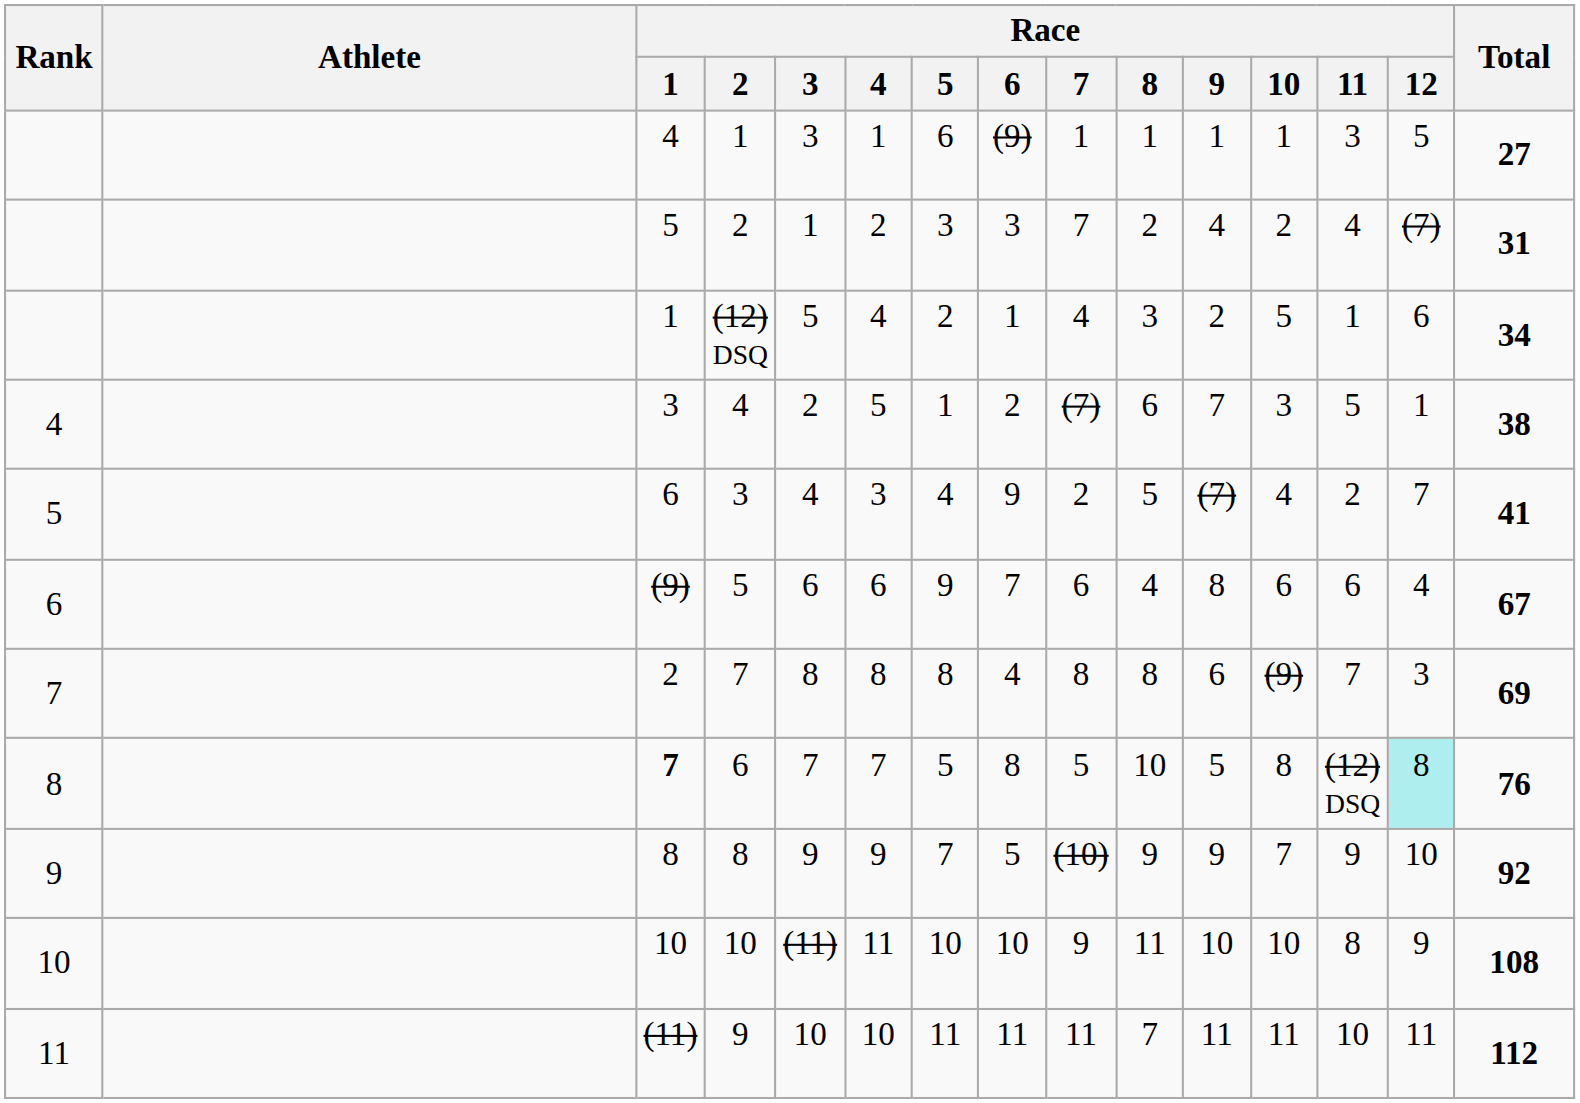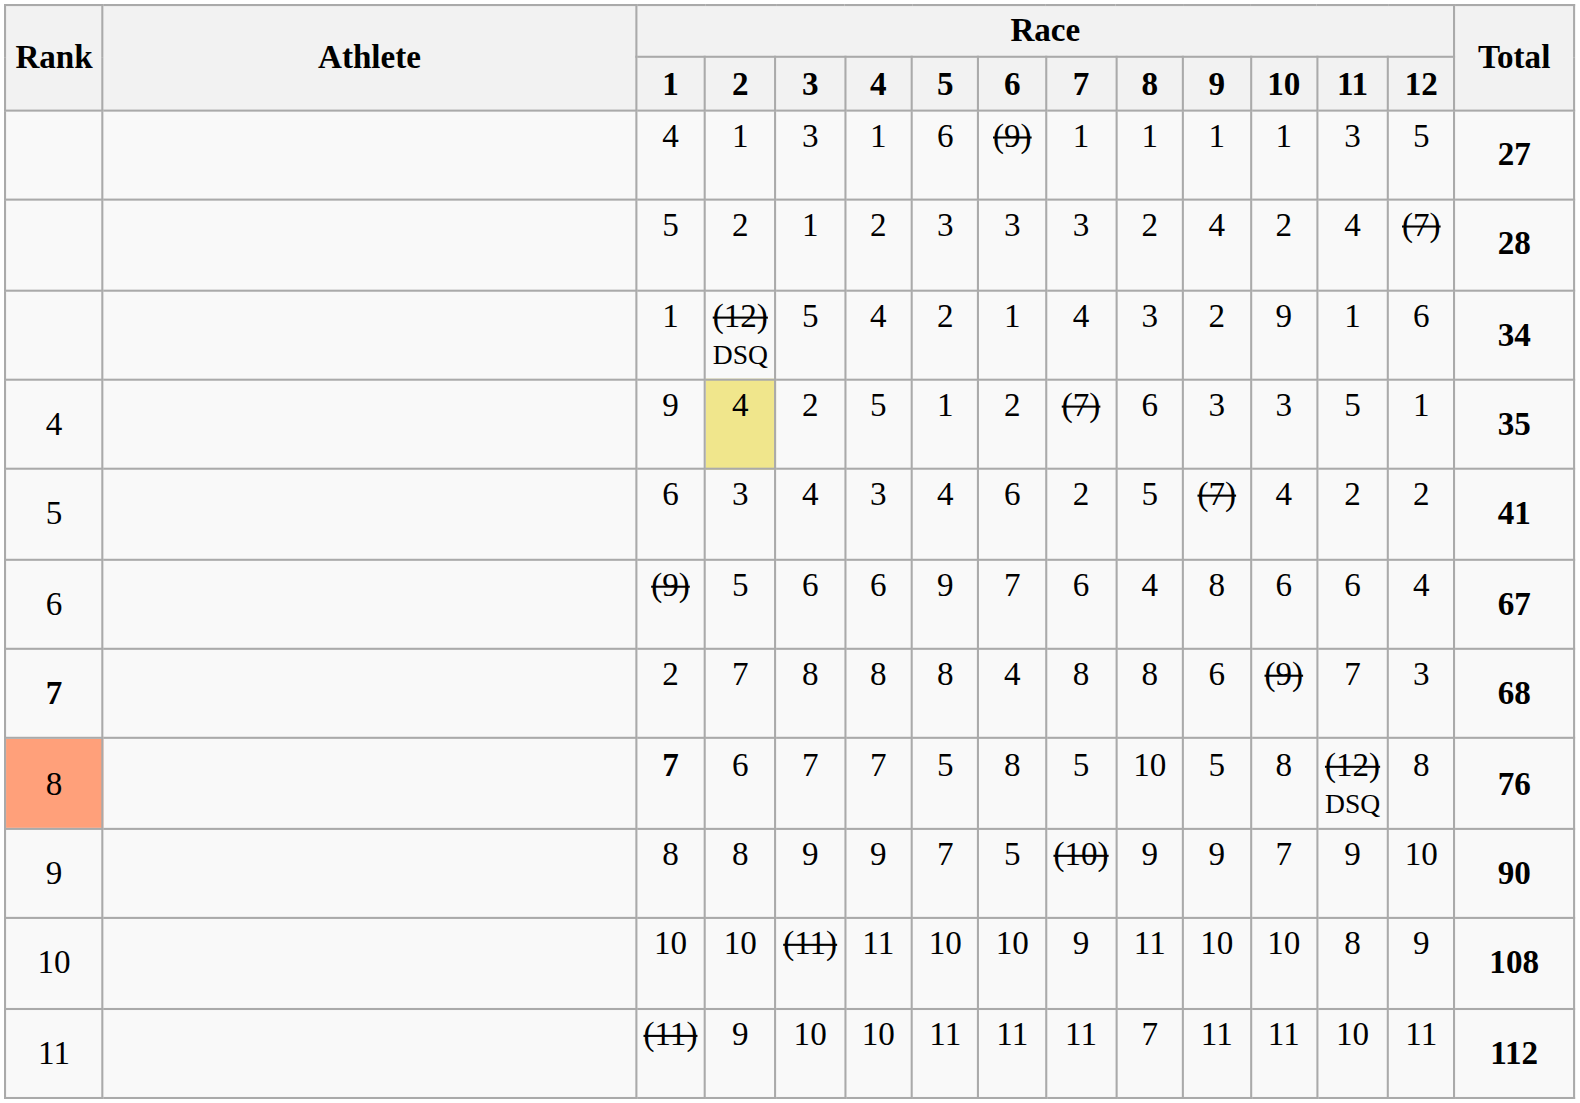(1081, 244) 7 -> (1081, 244) 3
(1514, 244) 31 -> (1514, 244) 28
(1284, 334) 5 -> (1284, 334) 9
(670, 423) 3 -> (670, 423) 9
(740, 423) no background -> (740, 423) khaki background
(1217, 423) 7 -> (1217, 423) 3
(1514, 423) 38 -> (1514, 423) 35
(1012, 513) 9 -> (1012, 513) 6
(1421, 513) 7 -> (1421, 513) 2
(54, 693) normal -> (54, 693) bold
(1514, 693) 69 -> (1514, 693) 68
(54, 782) no background -> (54, 782) lightsalmon background
(1421, 782) paleturquoise background -> (1421, 782) no background
(1514, 872) 92 -> (1514, 872) 90
